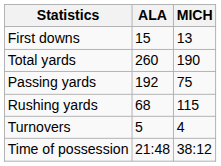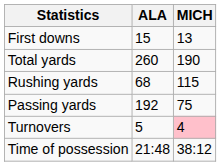rows swapped: (53, 105) <-> (52, 82)
(181, 127) no background -> (181, 127) pink background
